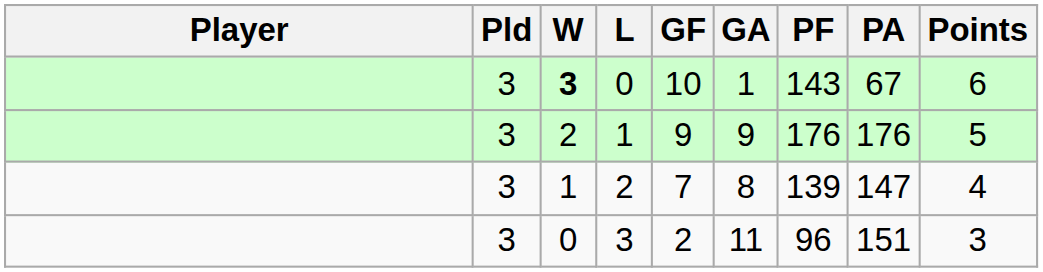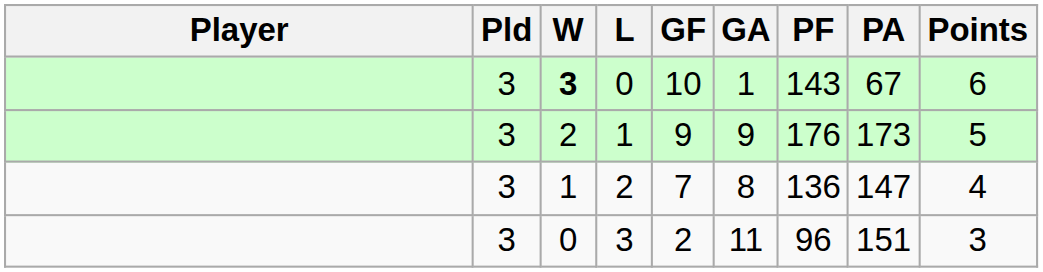(884, 135) 176 -> (884, 135) 173
(813, 187) 139 -> (813, 187) 136
